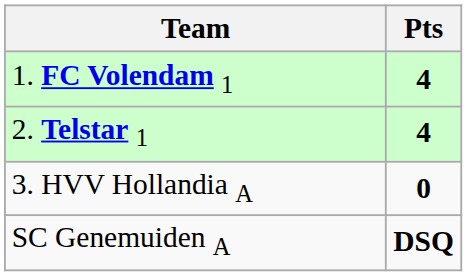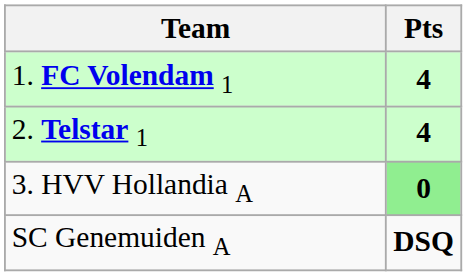(424, 187) no background -> (424, 187) lightgreen background
